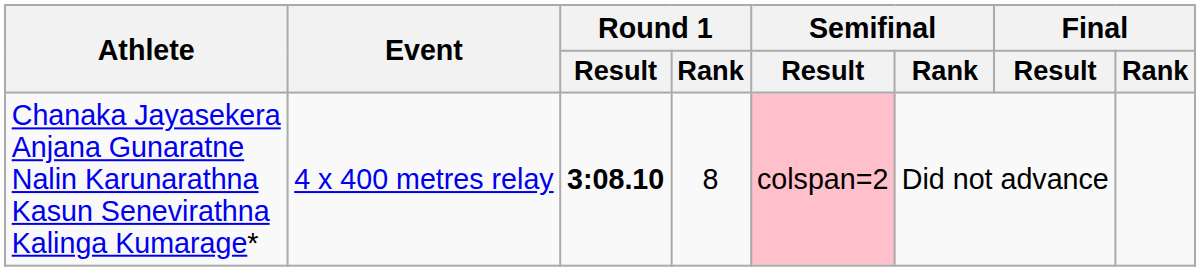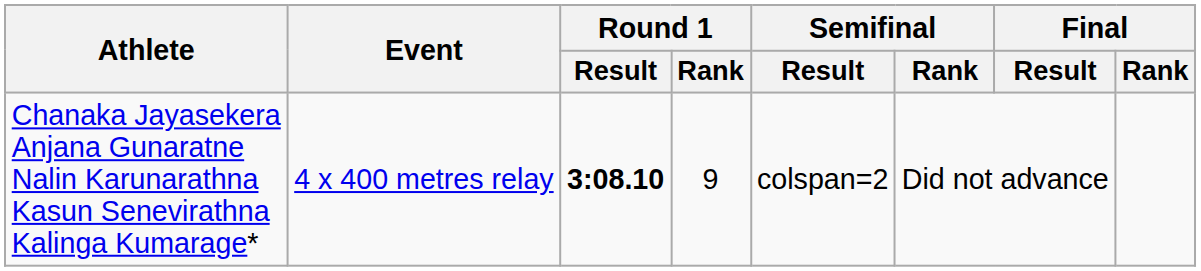(711, 180) 8 -> (711, 180) 9
(823, 180) pink background -> (823, 180) no background
